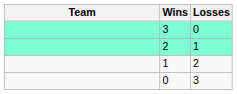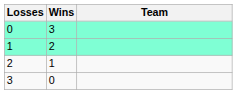columns swapped: (82, 13) <-> (211, 13)
